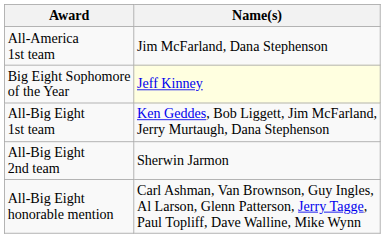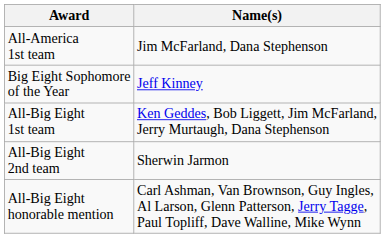(170, 84) lightyellow background -> (170, 84) no background
